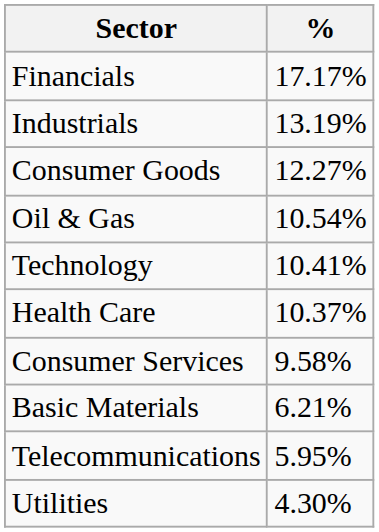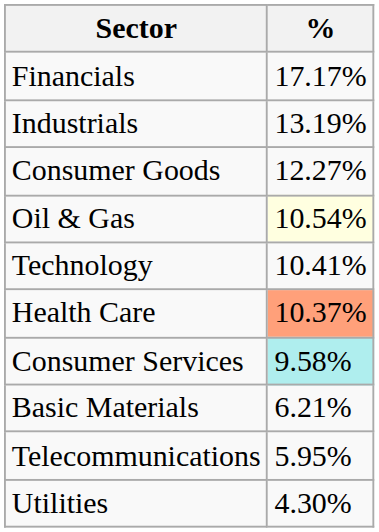(321, 218) no background -> (321, 218) lightyellow background
(321, 312) no background -> (321, 312) lightsalmon background
(313, 360) no background -> (313, 360) paleturquoise background
